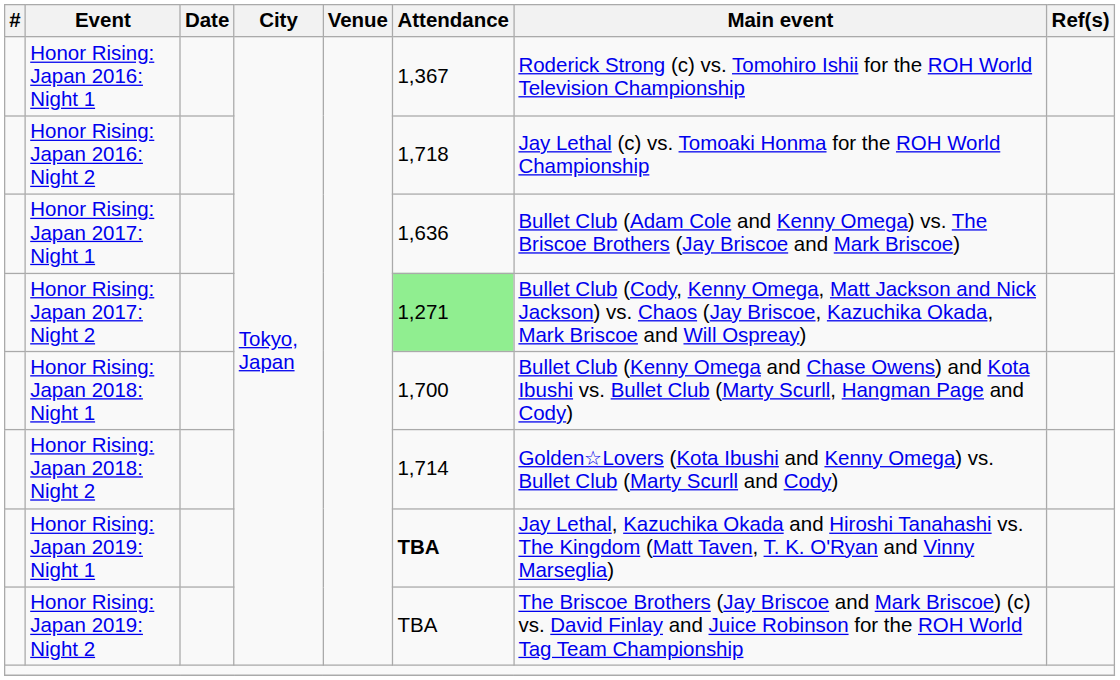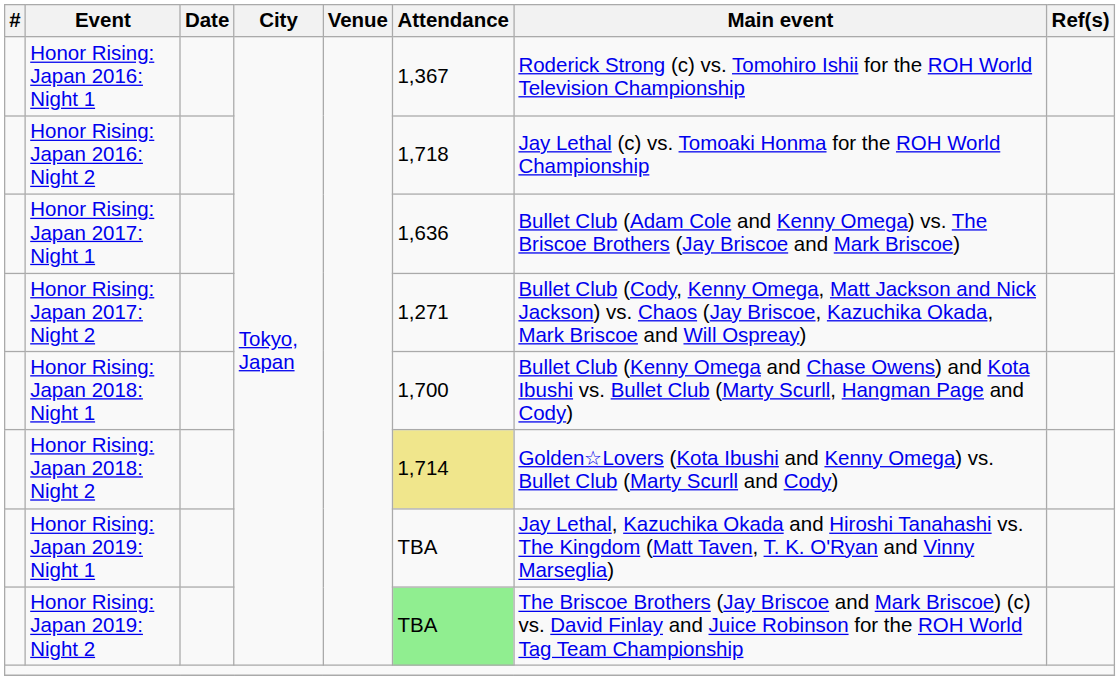(423, 311) lightgreen background -> (423, 311) no background
(423, 469) no background -> (423, 469) khaki background
(419, 547) bold -> (417, 547) normal
(417, 626) no background -> (417, 626) lightgreen background
